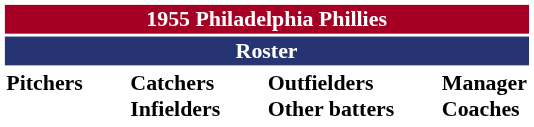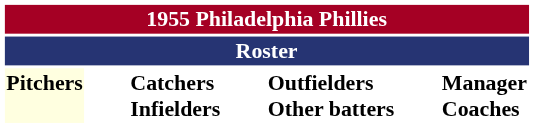(45, 82) no background -> (45, 82) lightyellow background
